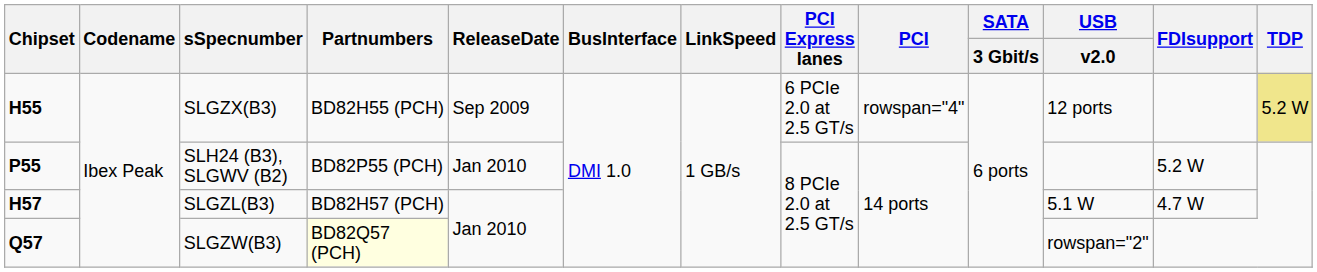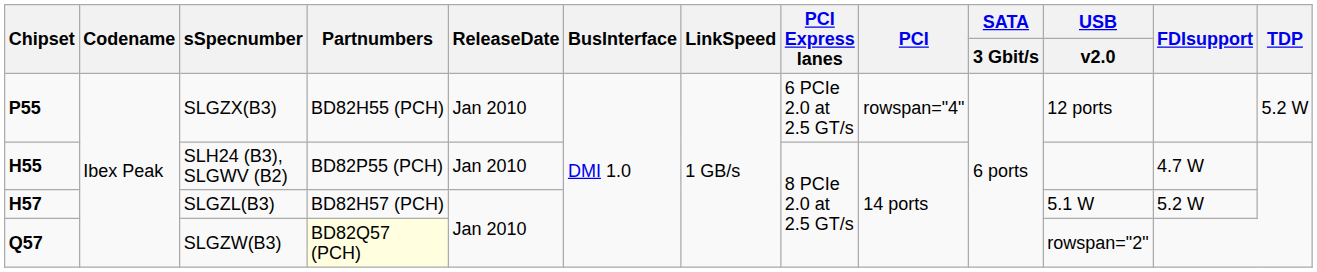(25, 108) H55 -> (25, 108) P55
(491, 108) Sep 2009 -> (489, 108) Jan 2010
(1285, 108) khaki background -> (1285, 108) no background
(25, 166) P55 -> (25, 166) H55
(1181, 166) 5.2 W -> (1181, 166) 4.7 W
(1181, 205) 4.7 W -> (1181, 205) 5.2 W
